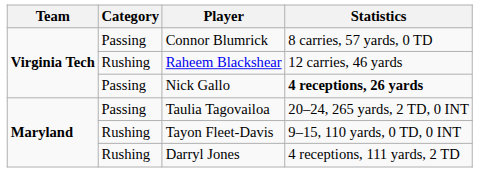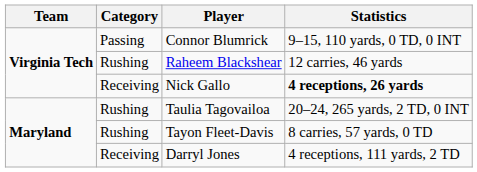(360, 39) 8 carries, 57 yards, 0 TD -> (375, 39) 9–15, 110 yards, 0 TD, 0 INT
(124, 85) Passing -> (129, 85) Receiving
(124, 108) Passing -> (124, 108) Rushing
(375, 132) 9–15, 110 yards, 0 TD, 0 INT -> (360, 132) 8 carries, 57 yards, 0 TD
(126, 155) Rushing -> (129, 155) Receiving
